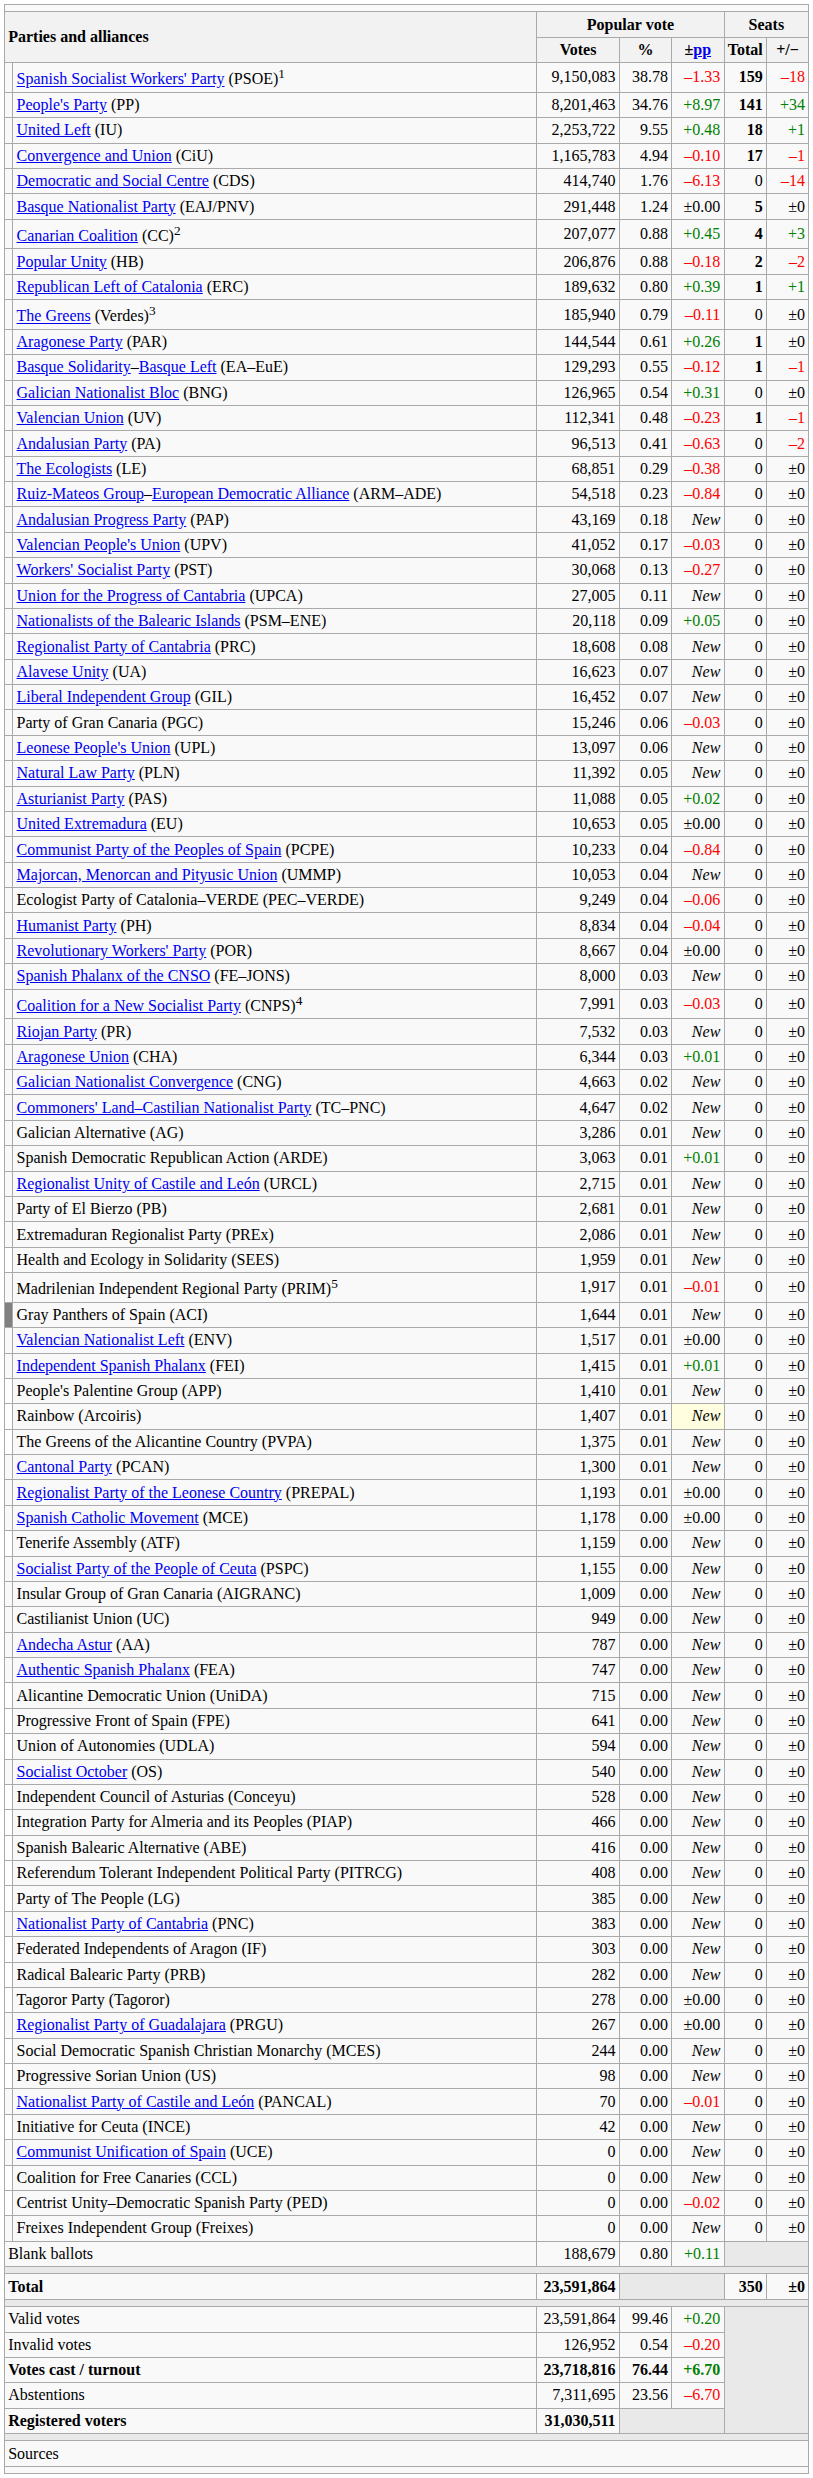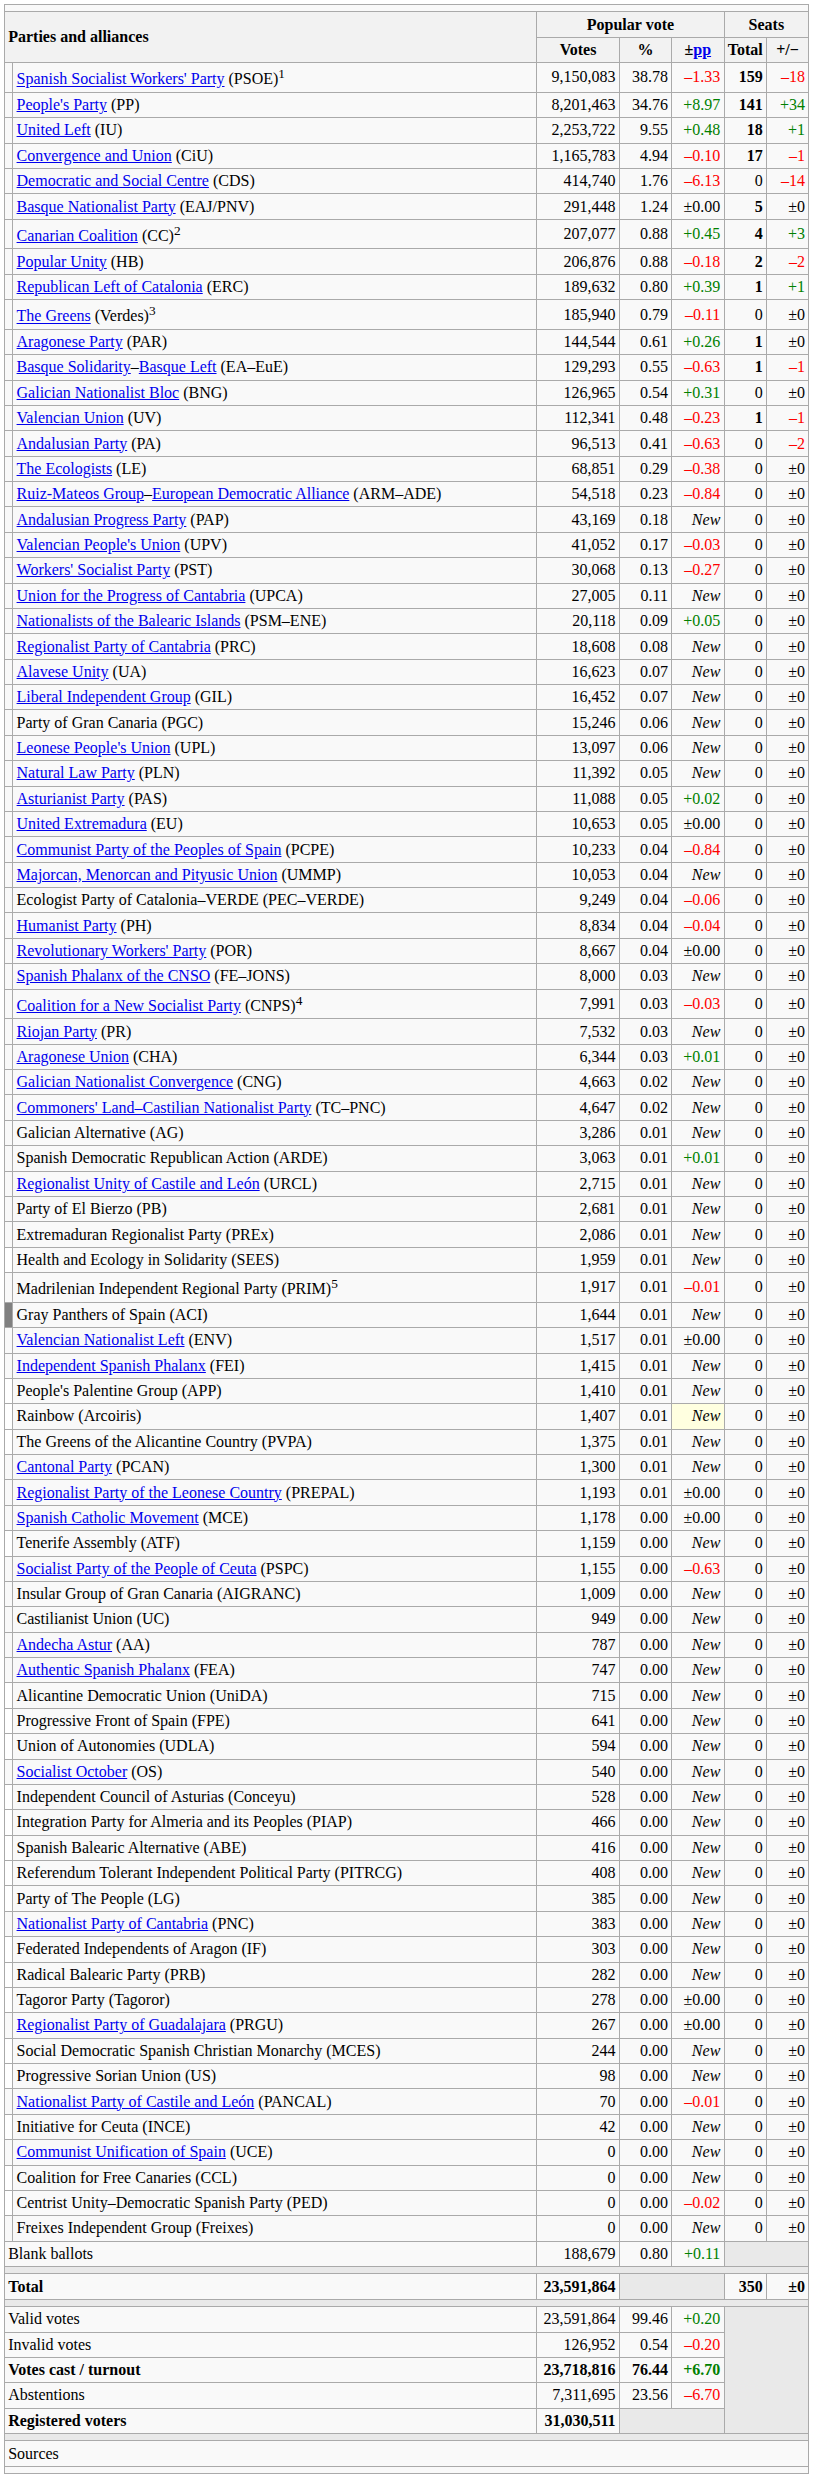(702, 367) –0.12 -> (702, 367) –0.63
(702, 722) –0.03 -> (706, 722) New
(702, 1365) +0.01 -> (706, 1365) New
(706, 1568) New -> (702, 1568) –0.63
